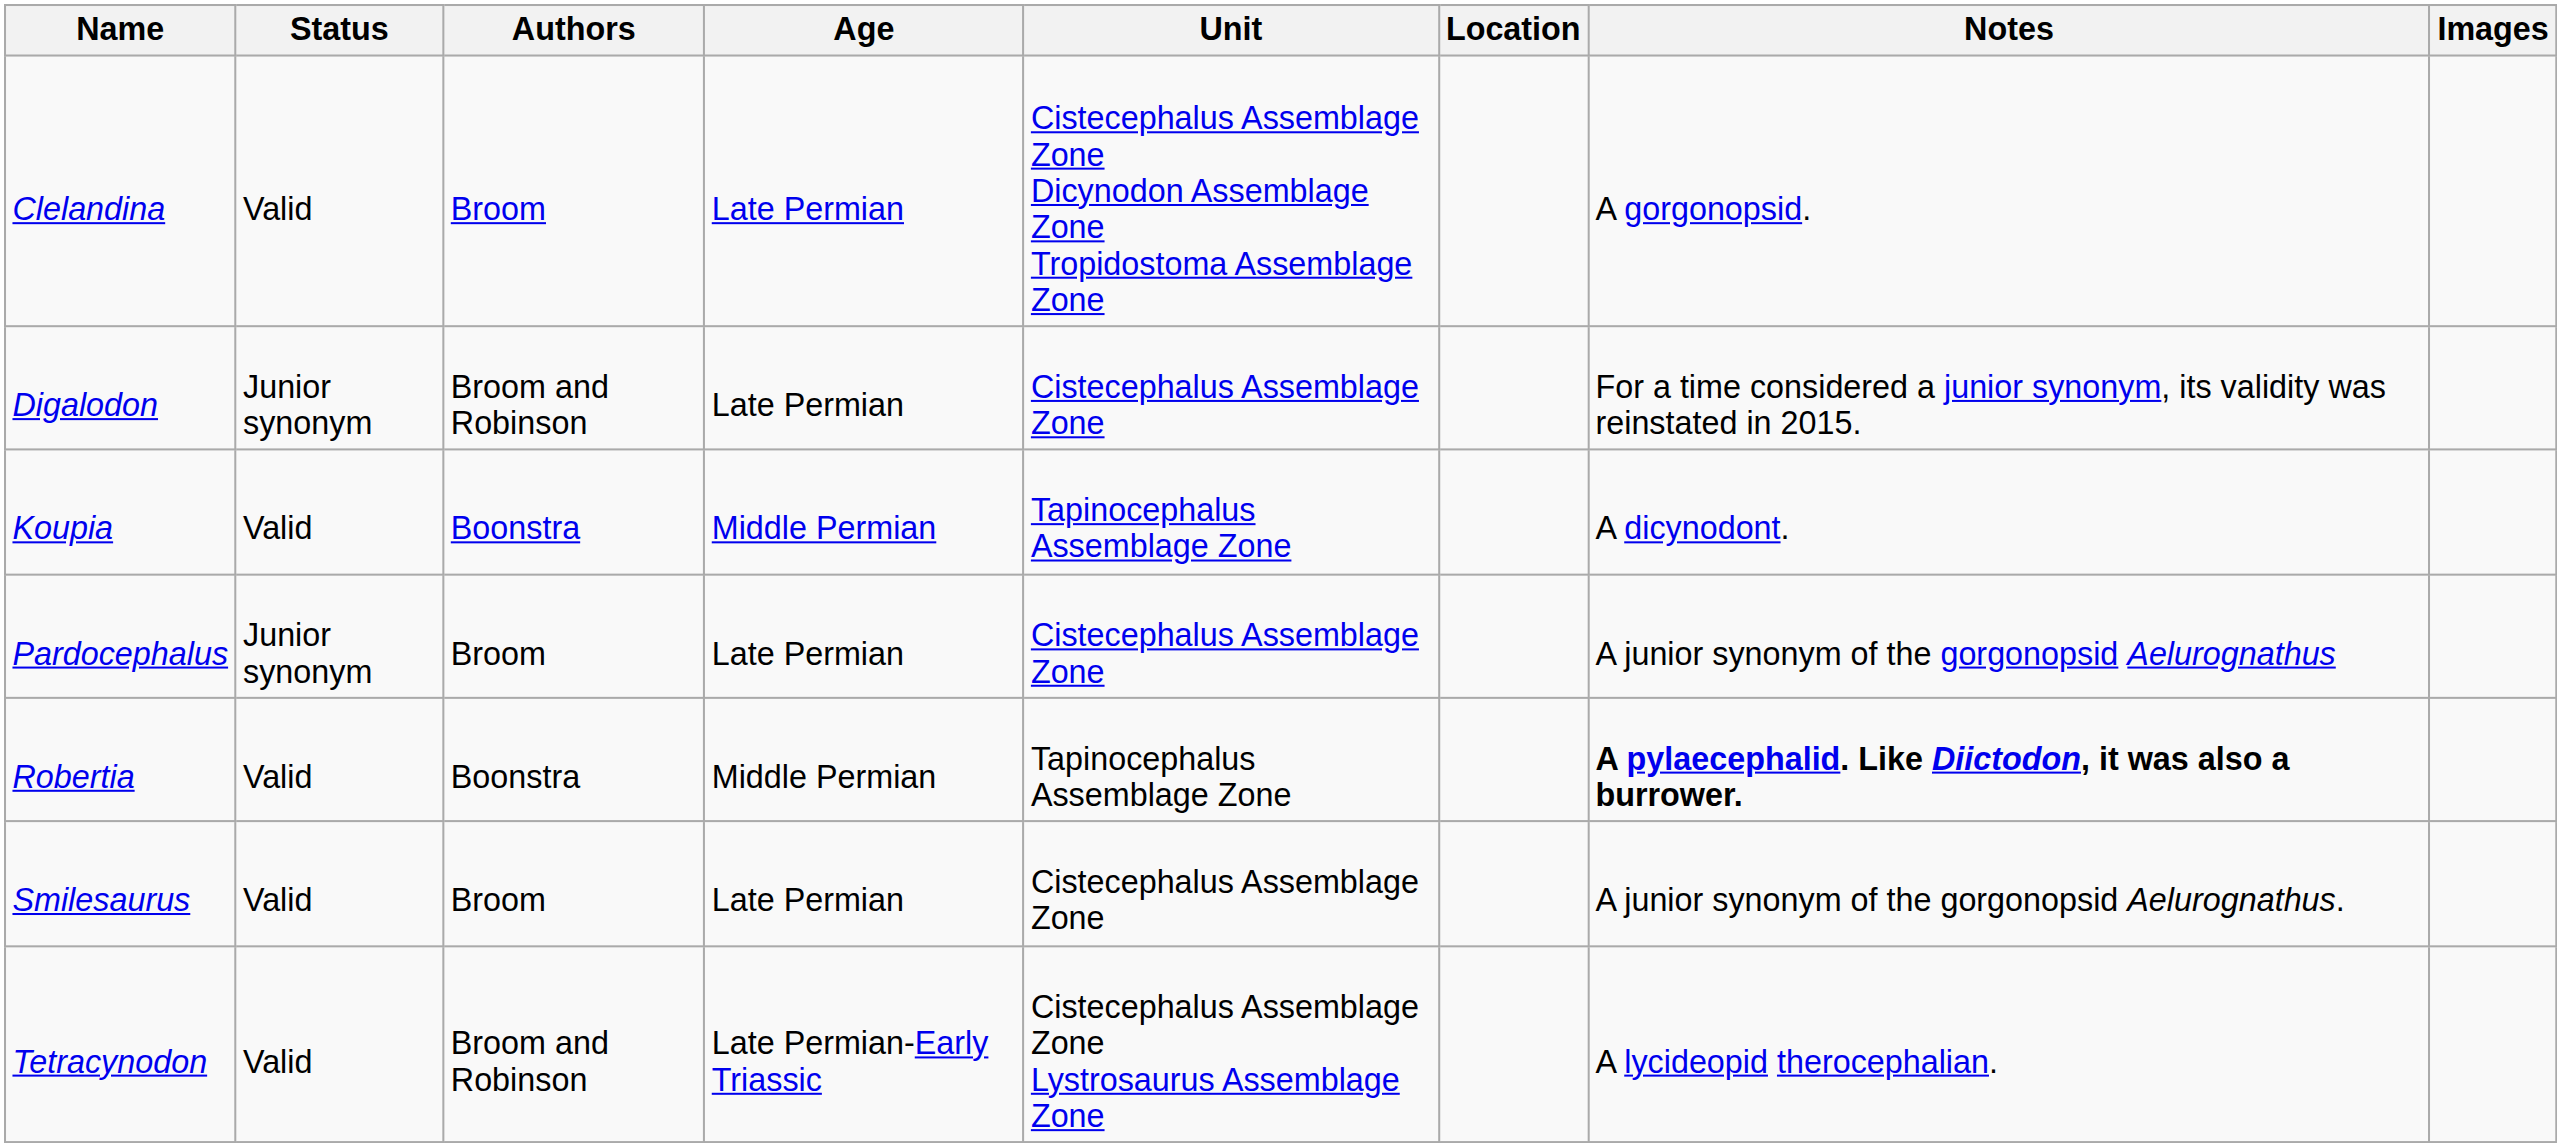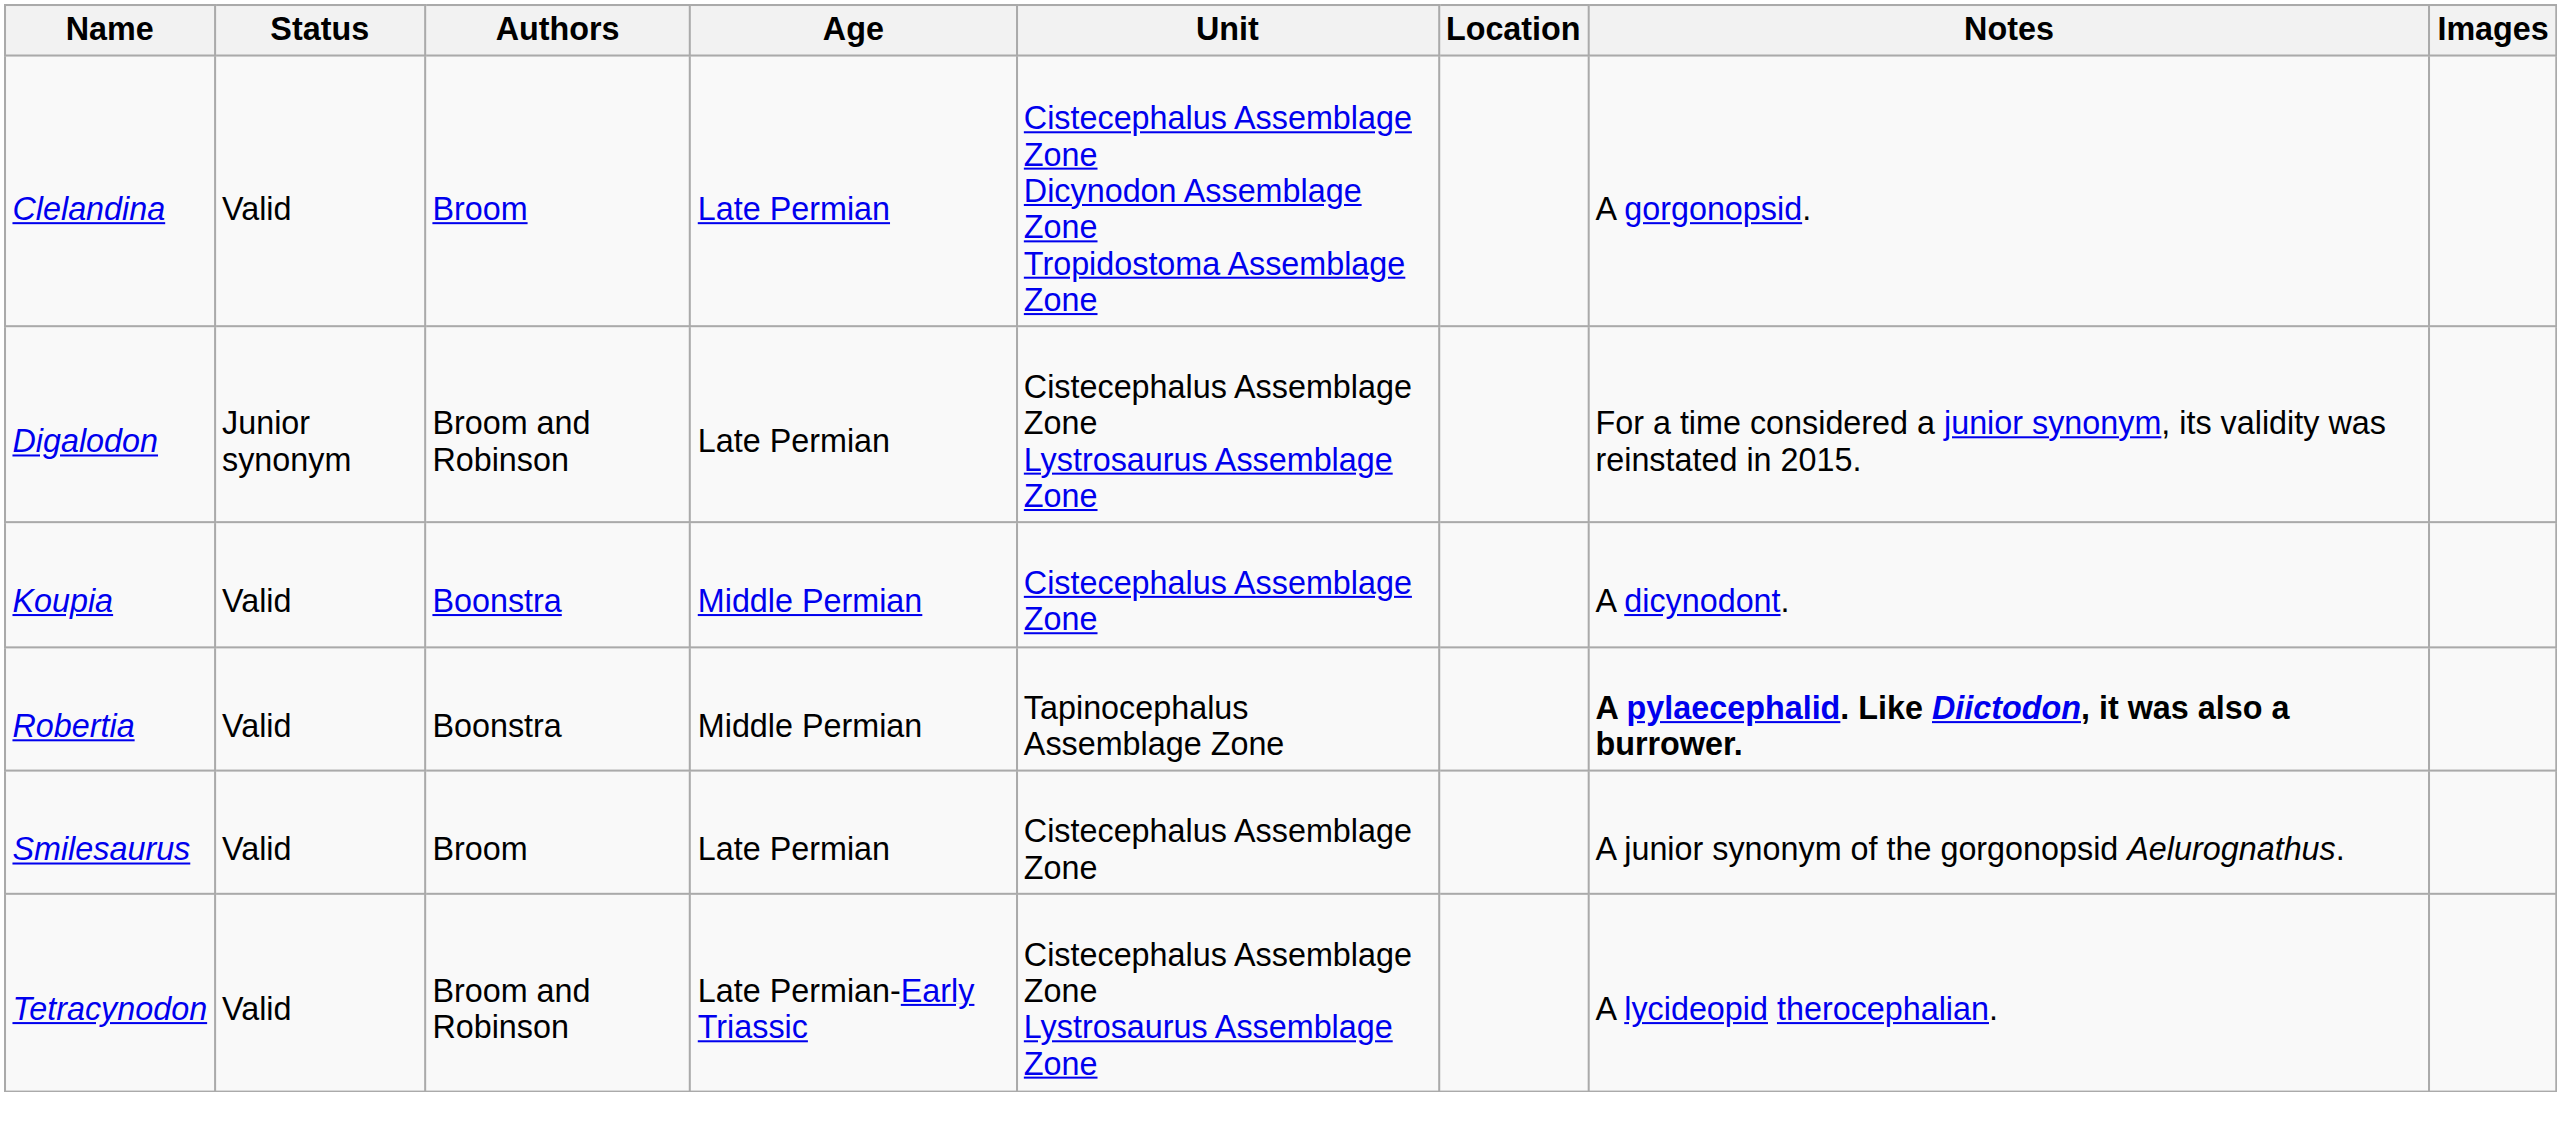(1225, 405) Cistecephalus Assemblage Zone -> (1218, 441) Cistecephalus Assemblage Zone Lystrosaurus Assemblage Zone
(1161, 529) Tapinocephalus Assemblage Zone -> (1218, 602) Cistecephalus Assemblage Zone
- row: (120, 653)
